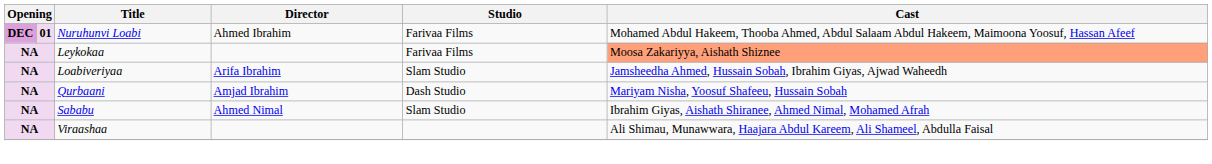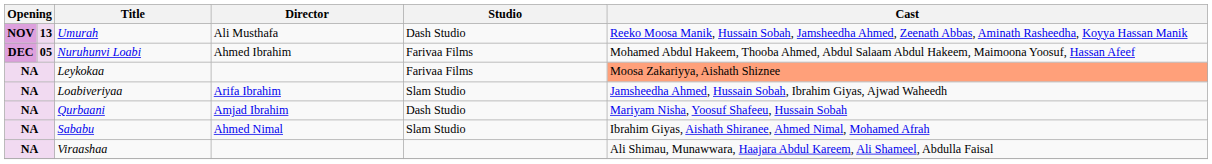+ row: (78, 33)
(45, 33) 01 -> (46, 52) 05
